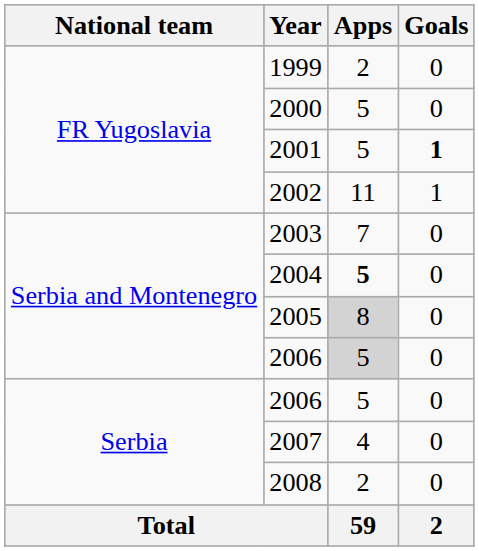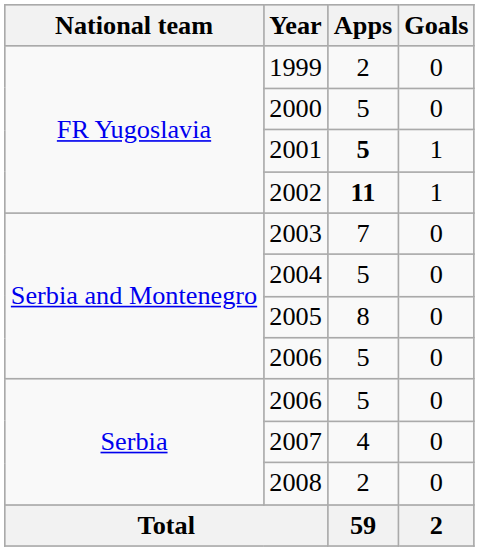(363, 150) normal -> (363, 150) bold
(436, 150) bold -> (436, 150) normal
(363, 191) normal -> (363, 191) bold
(363, 274) bold -> (363, 274) normal
(363, 316) lightgrey background -> (363, 316) no background
(363, 358) lightgrey background -> (363, 358) no background
